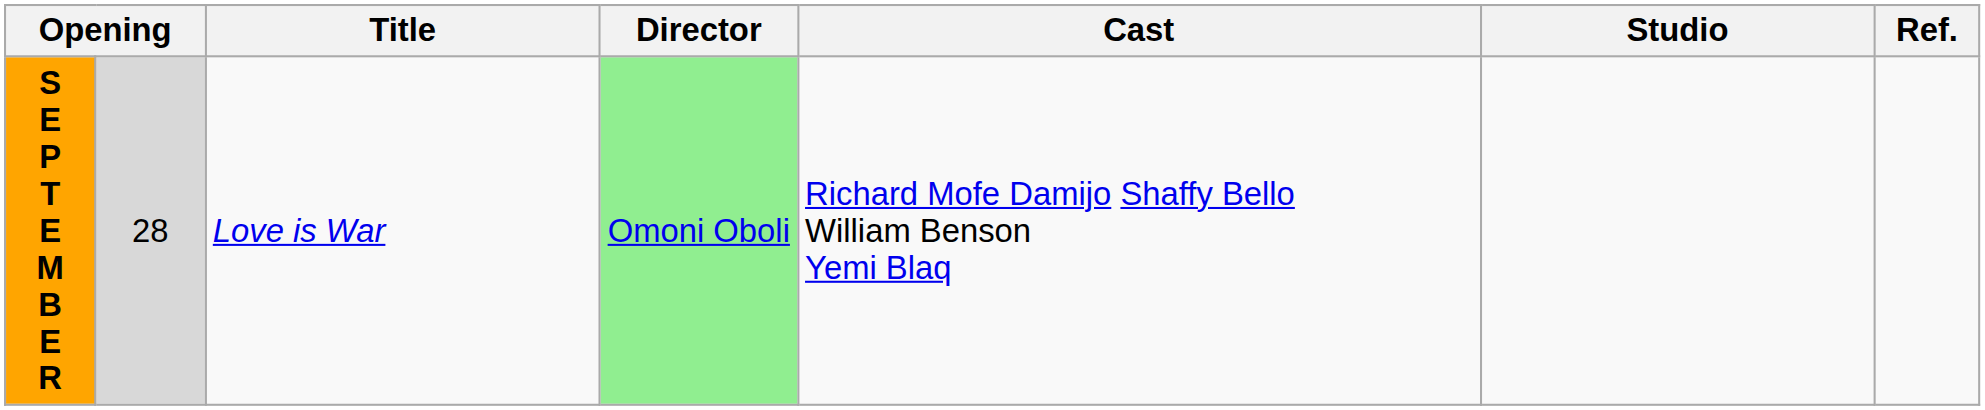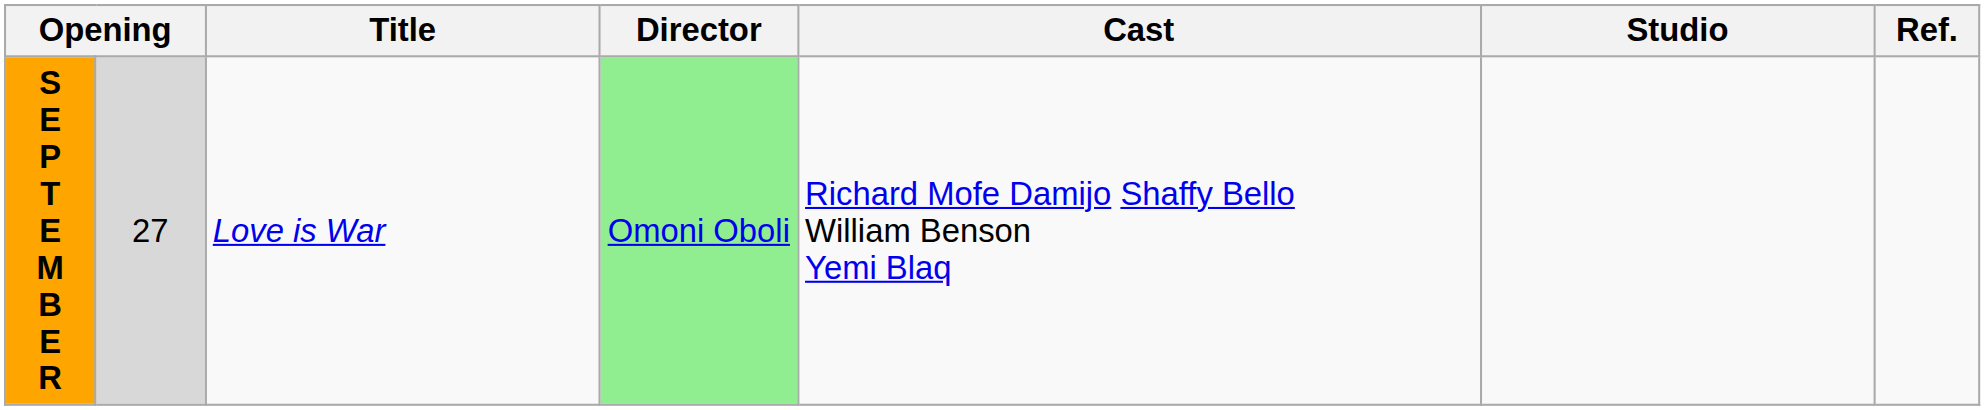(150, 230) 28 -> (150, 230) 27
